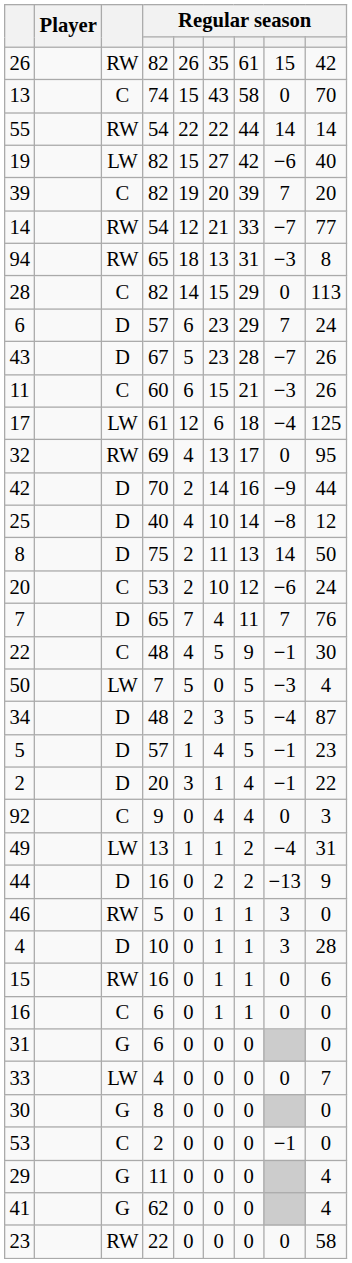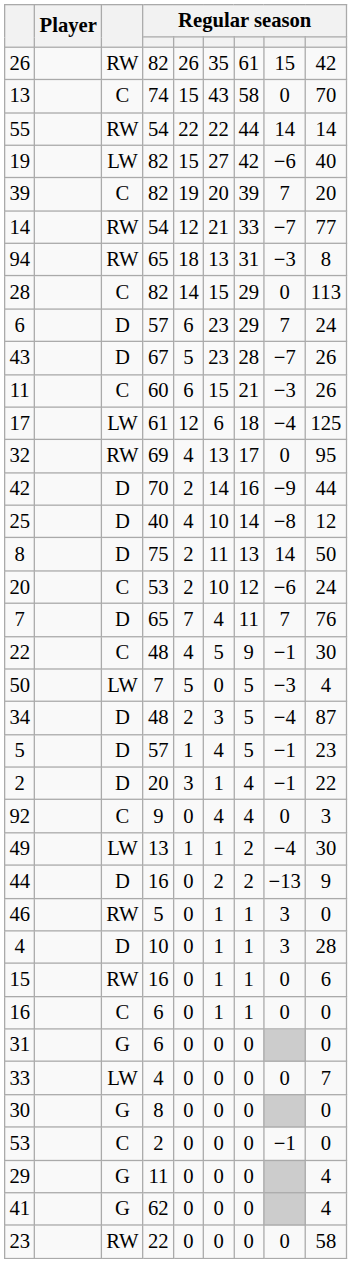(326, 848) 31 -> (326, 848) 30
